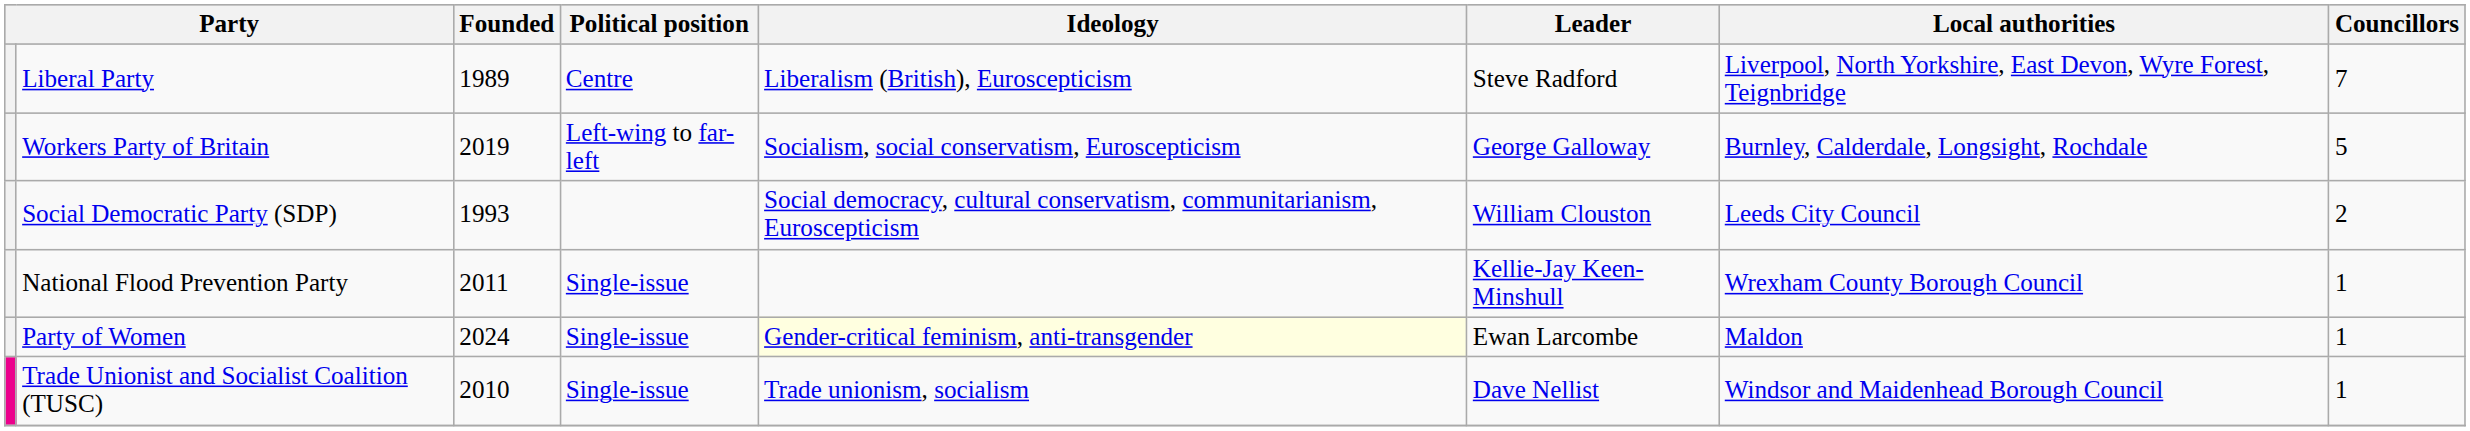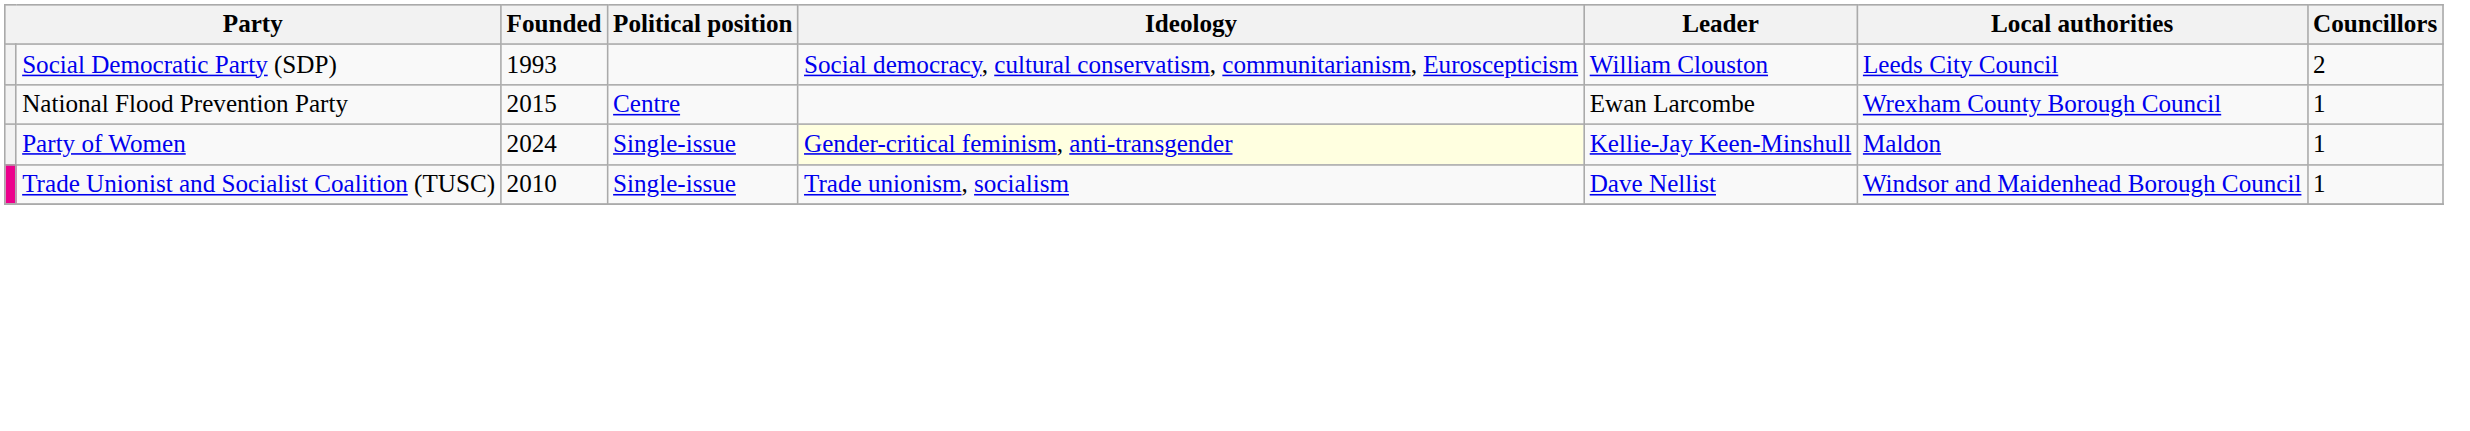- row: (88, 78)
- row: (146, 146)
(484, 282) 2011 -> (532, 104) 2015
(627, 282) Single-issue -> (647, 104) Centre
(1558, 282) Kellie-Jay Keen-Minshull -> (1672, 104) Ewan Larcombe
(1555, 336) Ewan Larcombe -> (1721, 143) Kellie-Jay Keen-Minshull
